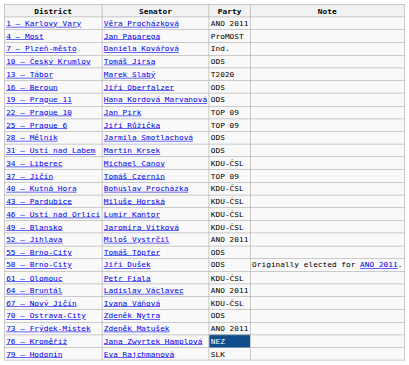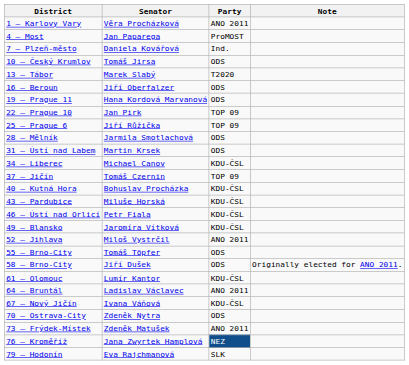(132, 214) Lumír Kantor -> (127, 214) Petr Fiala
(127, 278) Petr Fiala -> (132, 278) Lumír Kantor
